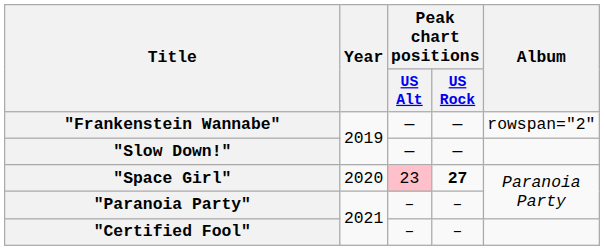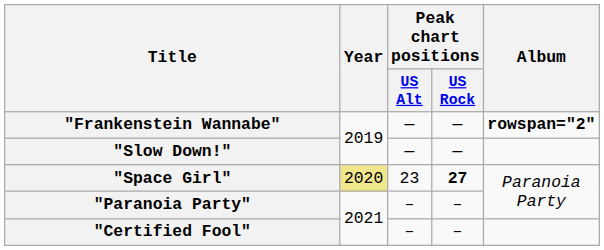(541, 125) normal -> (541, 125) bold
(364, 178) no background -> (364, 178) khaki background
(409, 178) pink background -> (409, 178) no background
